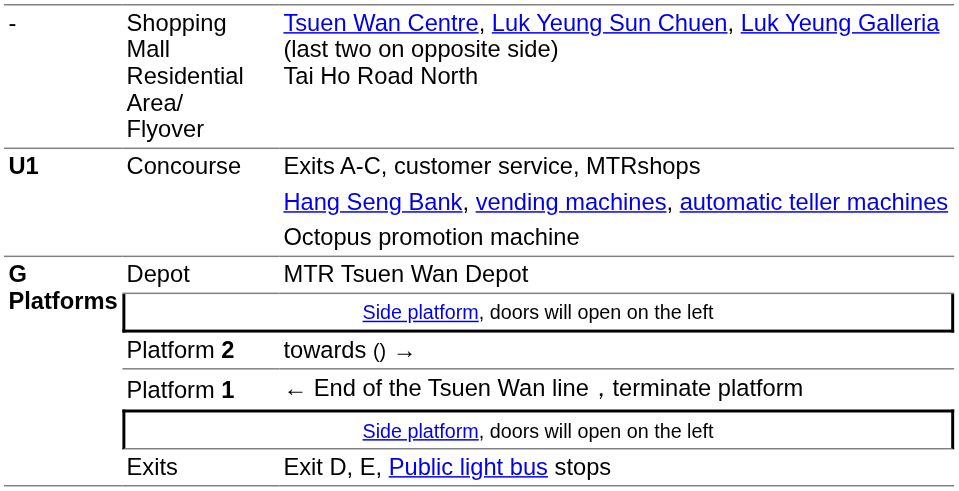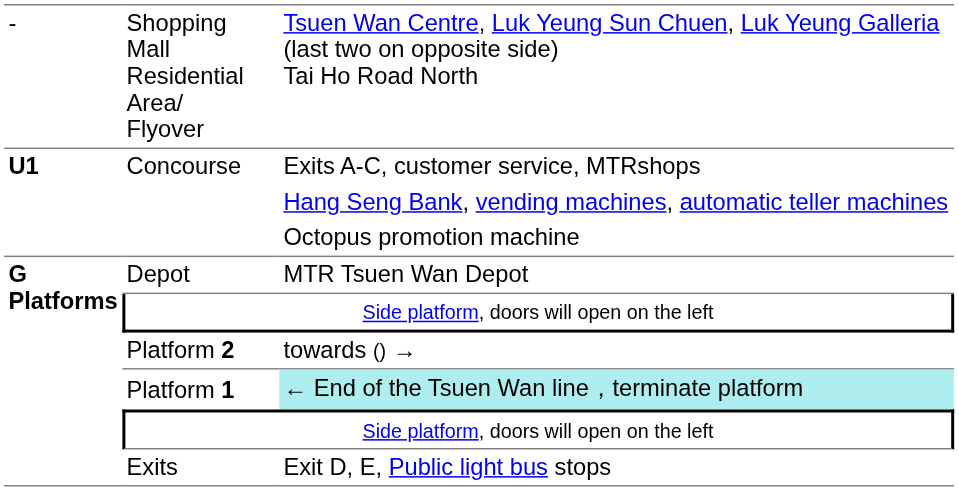(543, 388) no background -> (543, 388) paleturquoise background
